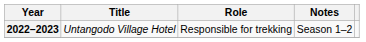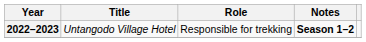(324, 29) normal -> (325, 29) bold
